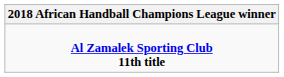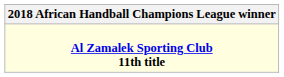(142, 55) no background -> (142, 55) lightyellow background
